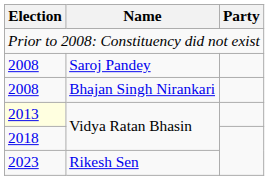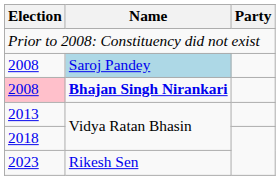(110, 65) no background -> (110, 65) lightblue background
(23, 89) no background -> (23, 89) pink background
(142, 89) normal -> (148, 89) bold
(23, 114) lightyellow background -> (23, 114) no background
